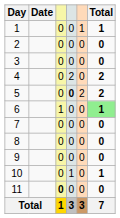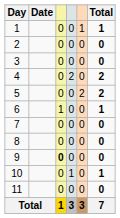(71, 93) bold -> (71, 93) normal
(101, 109) lightgreen background -> (101, 109) no background
(61, 157) normal -> (61, 157) bold
(61, 189) bold -> (61, 189) normal
